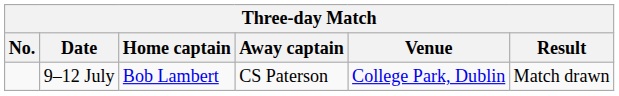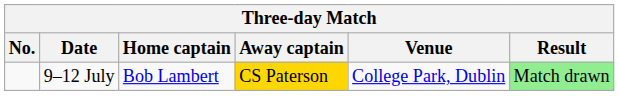(284, 76) no background -> (284, 76) gold background
(562, 76) no background -> (562, 76) lightgreen background
